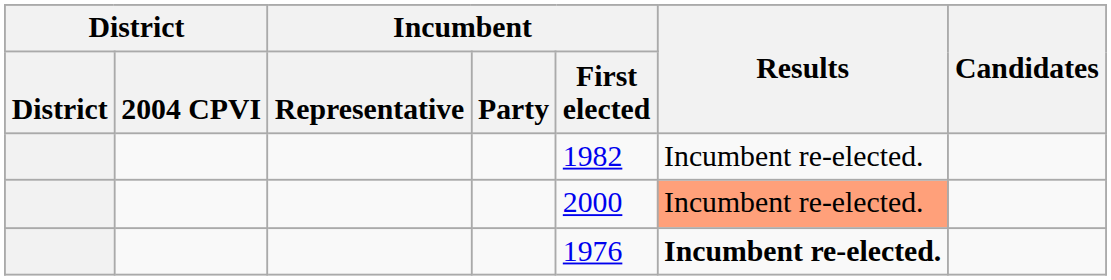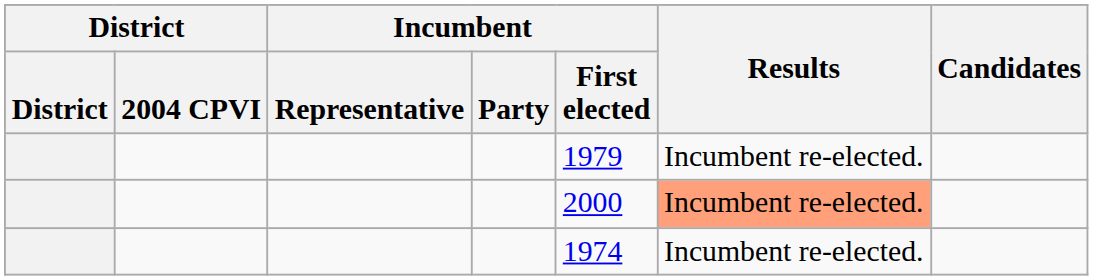(593, 155) 1982 -> (593, 155) 1979
(593, 250) 1976 -> (593, 250) 1974
(803, 250) bold -> (794, 250) normal
